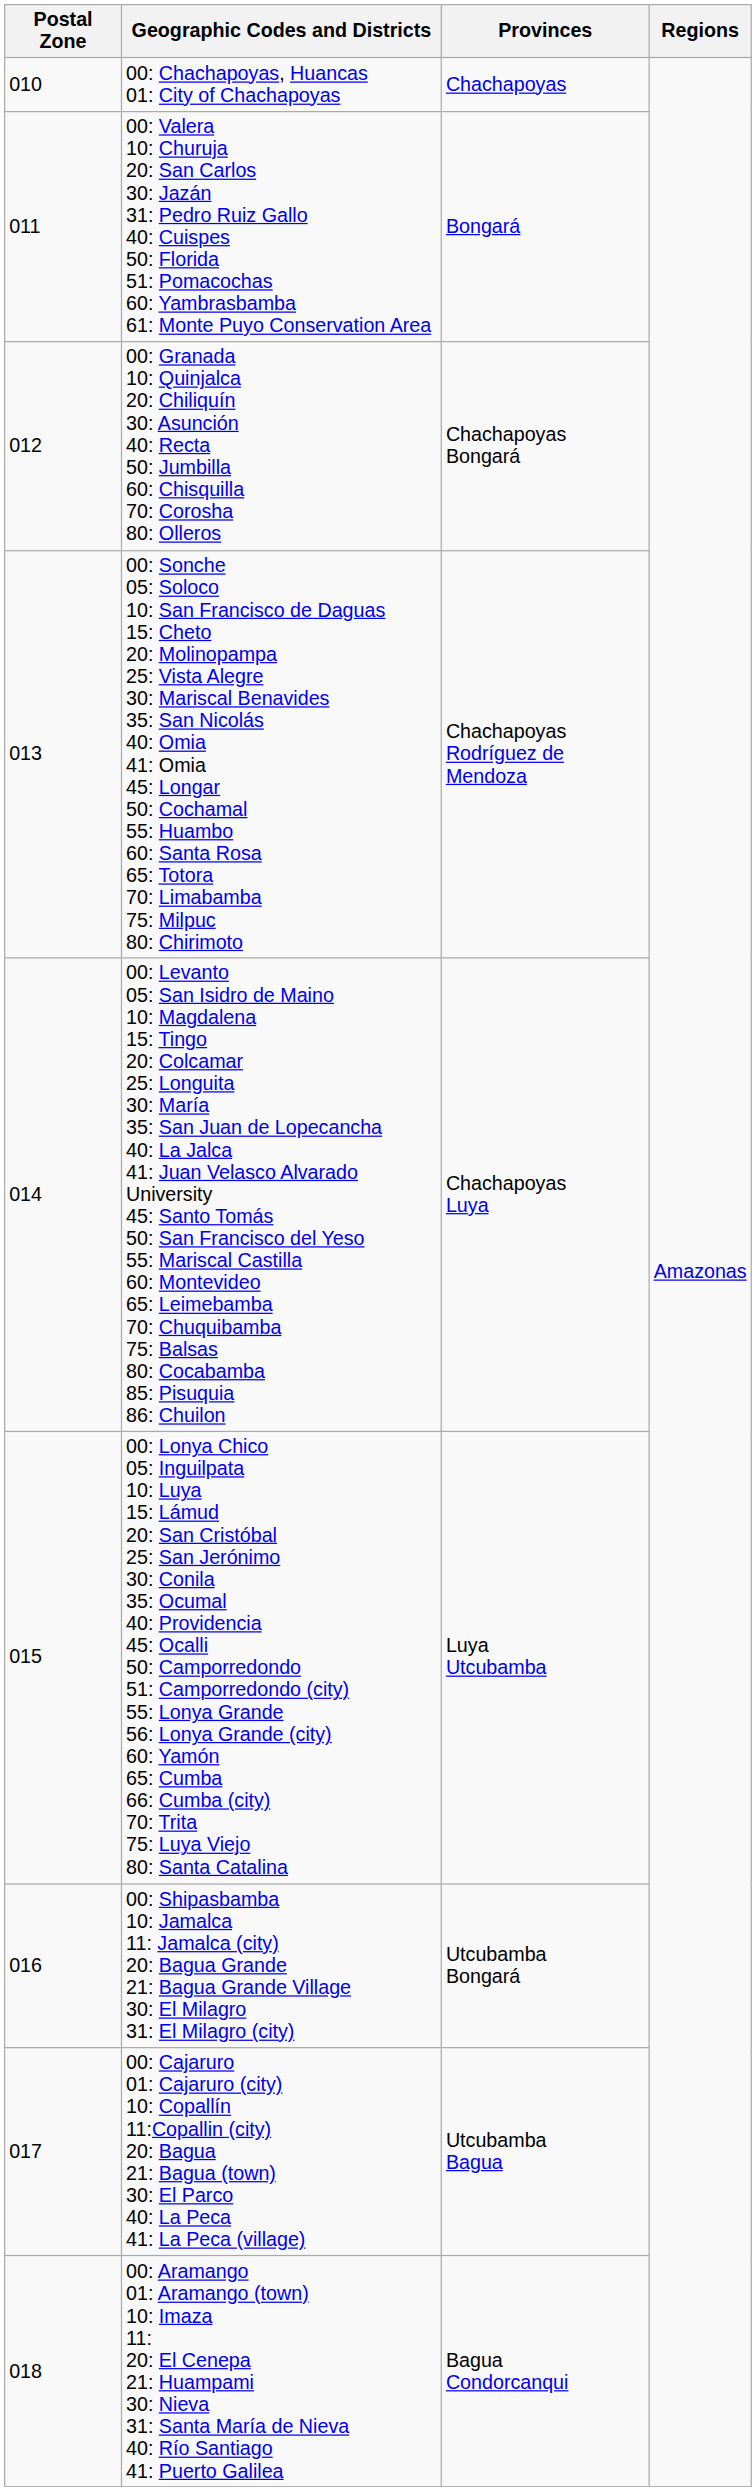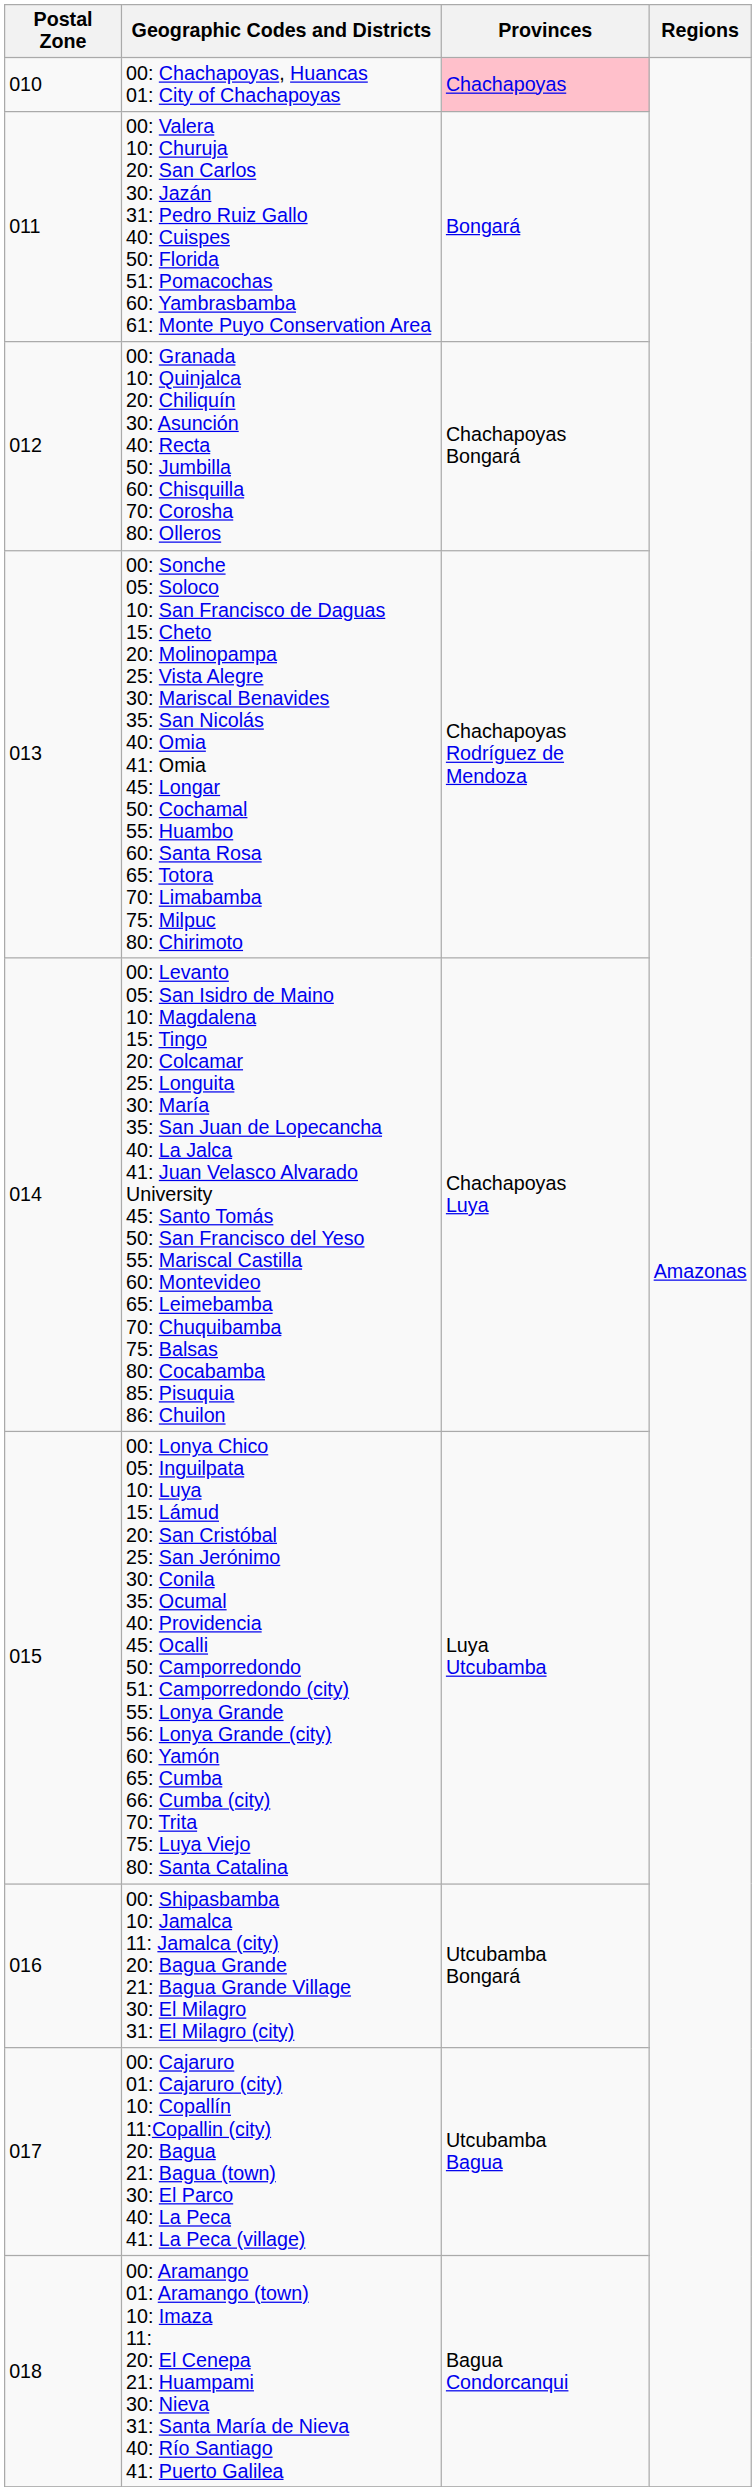(506, 84) no background -> (506, 84) pink background
